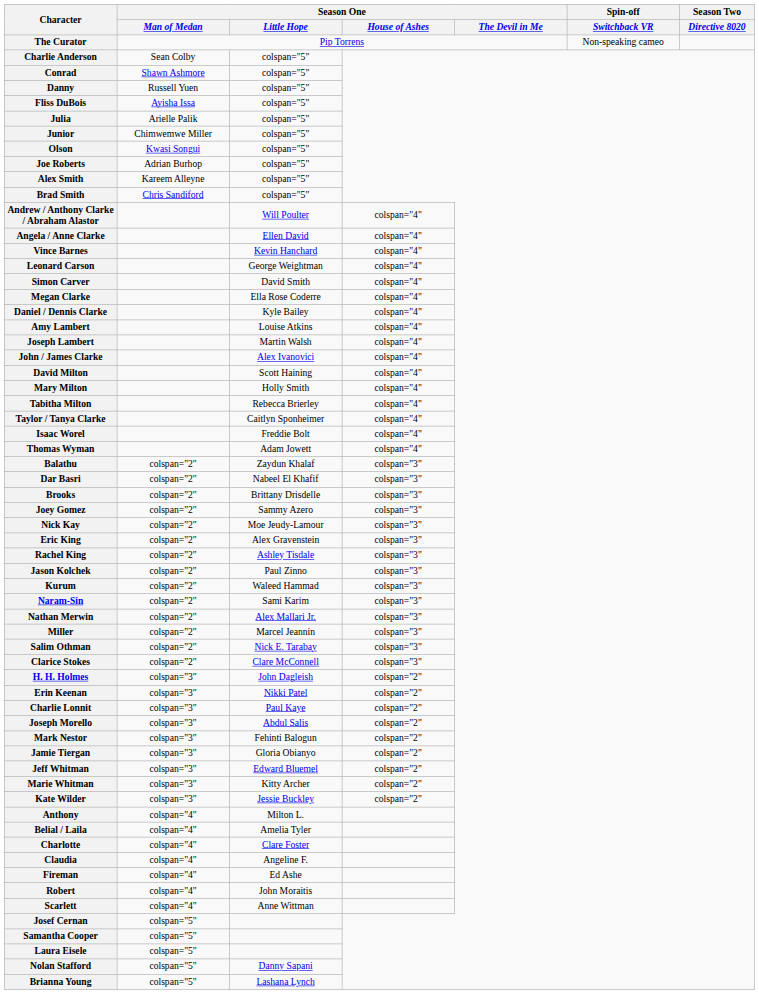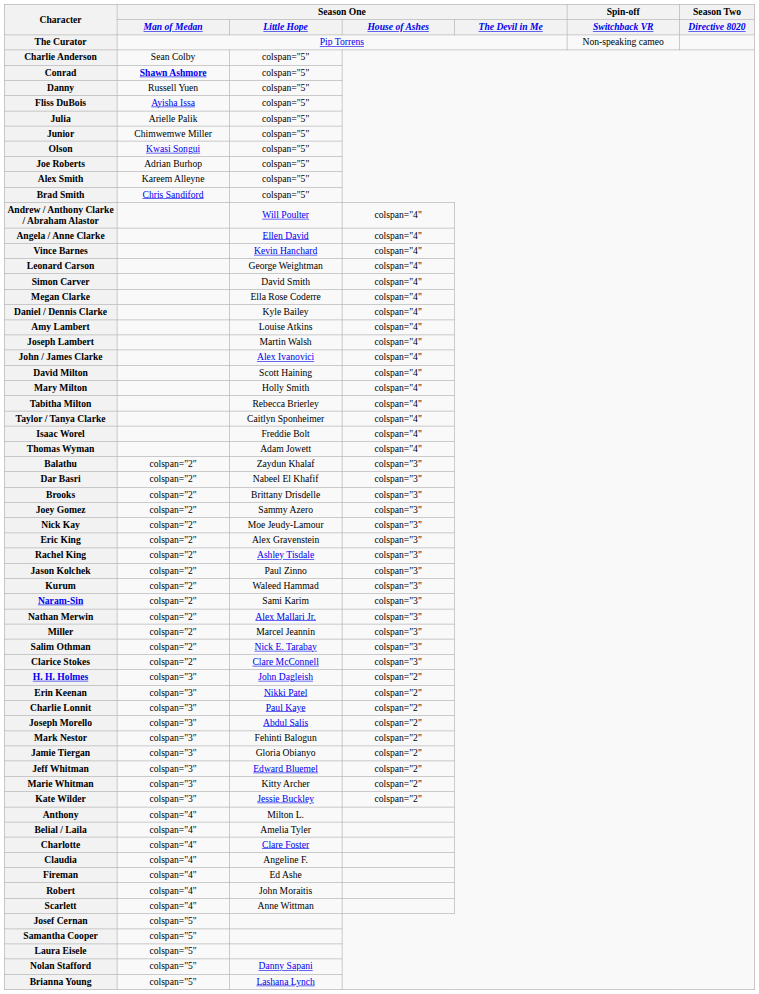(173, 73) normal -> (173, 73) bold
